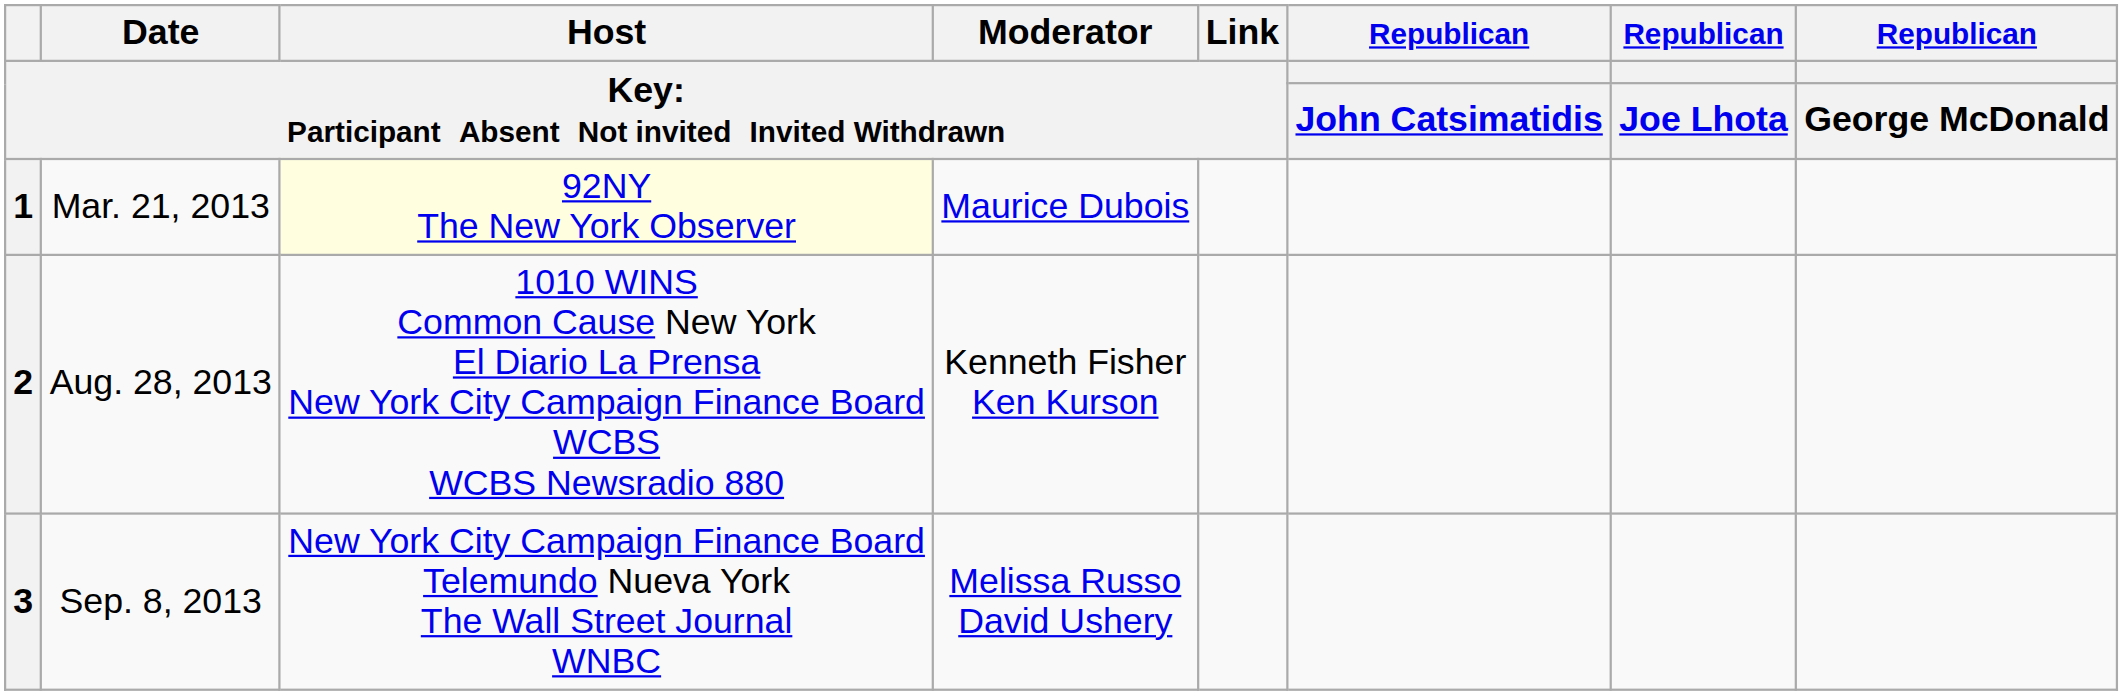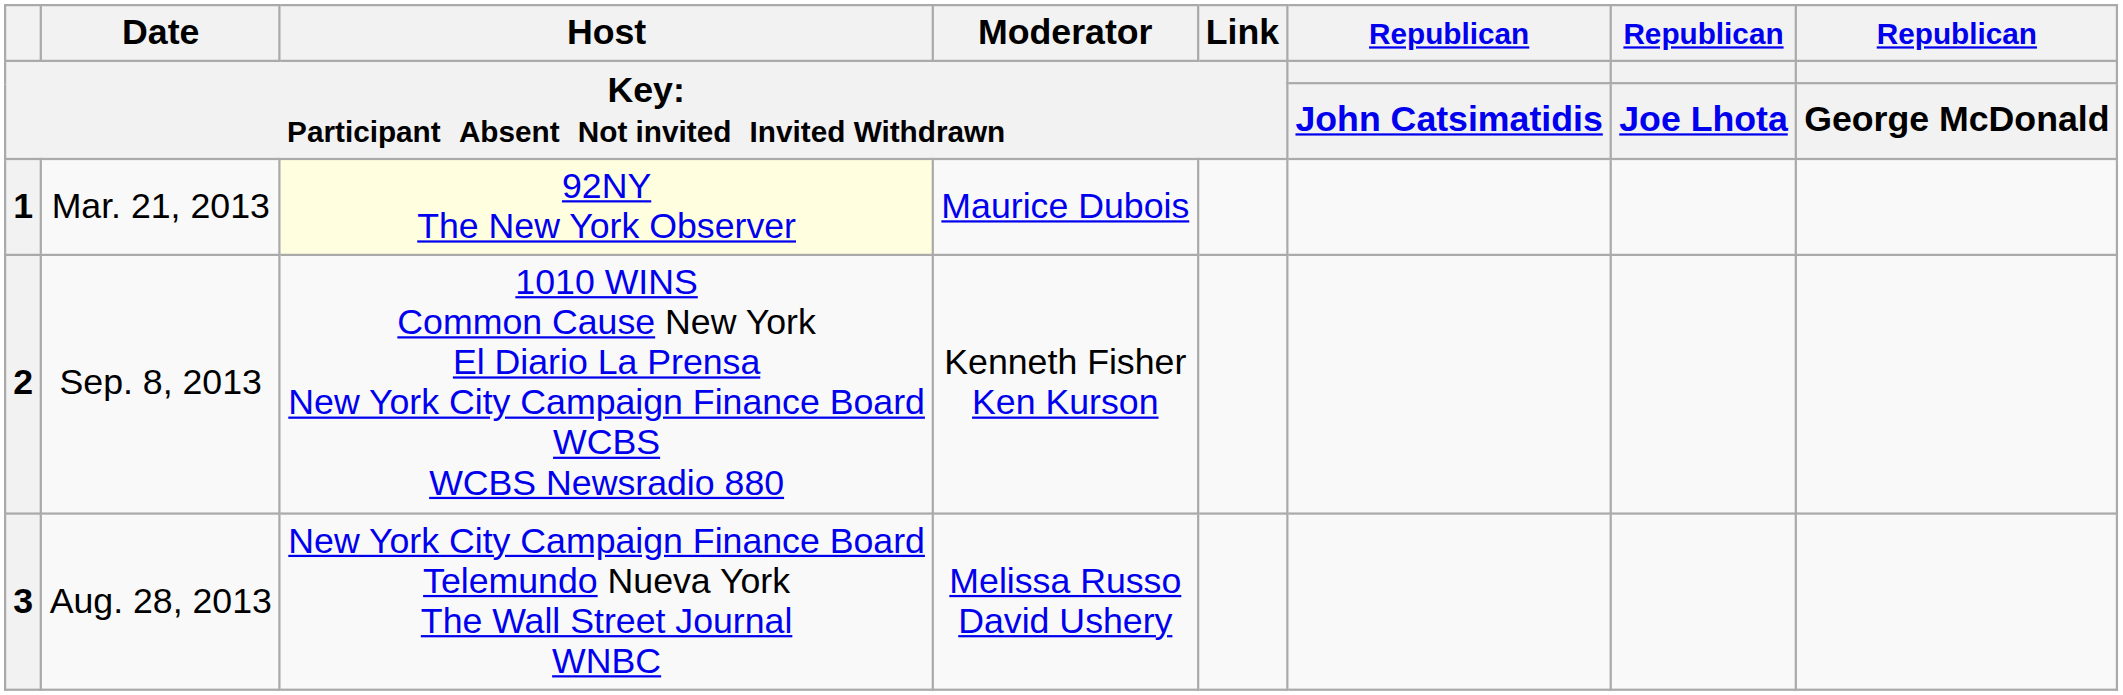(161, 383) Aug. 28, 2013 -> (161, 383) Sep. 8, 2013
(161, 600) Sep. 8, 2013 -> (161, 600) Aug. 28, 2013
